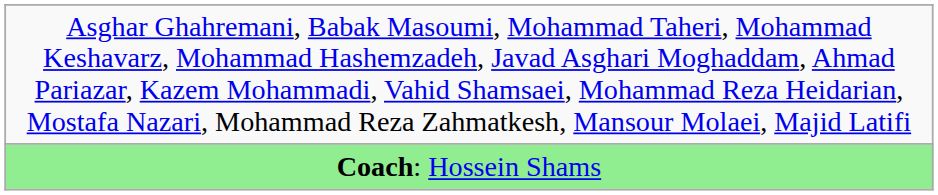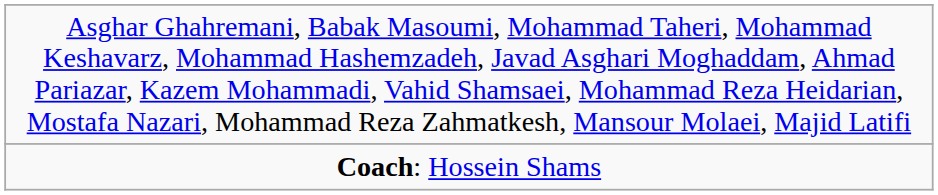(469, 166) lightgreen background -> (469, 166) no background
